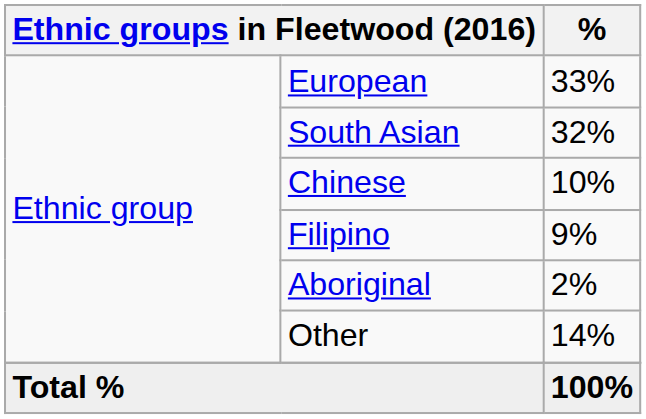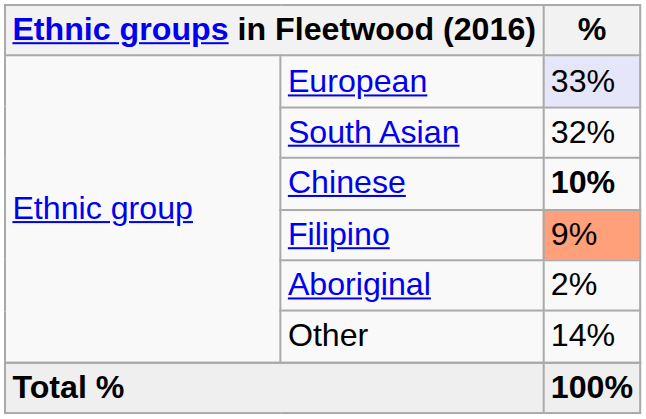(583, 81) no background -> (583, 81) lavender background
(583, 183) normal -> (583, 183) bold
(574, 234) no background -> (574, 234) lightsalmon background
